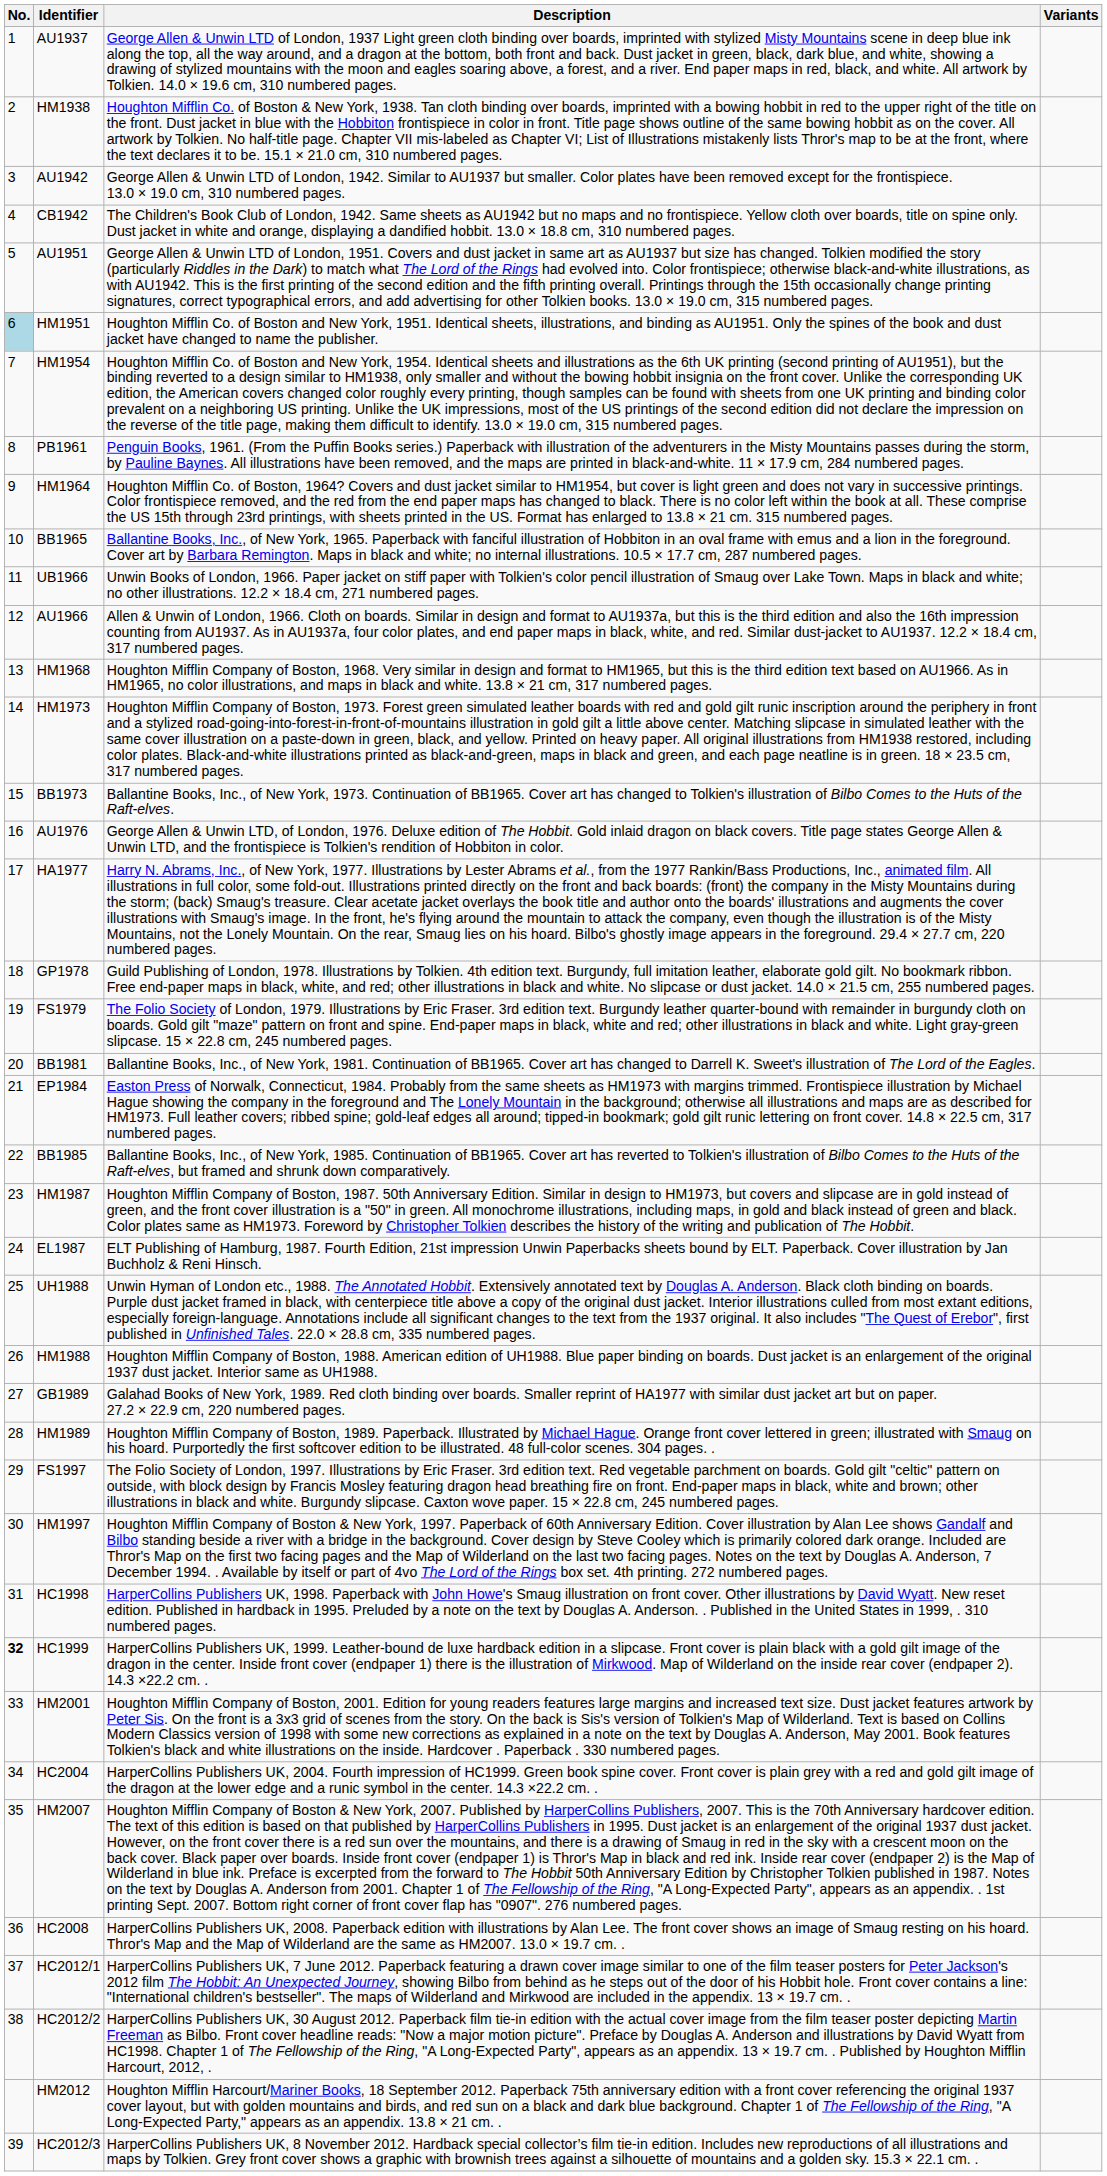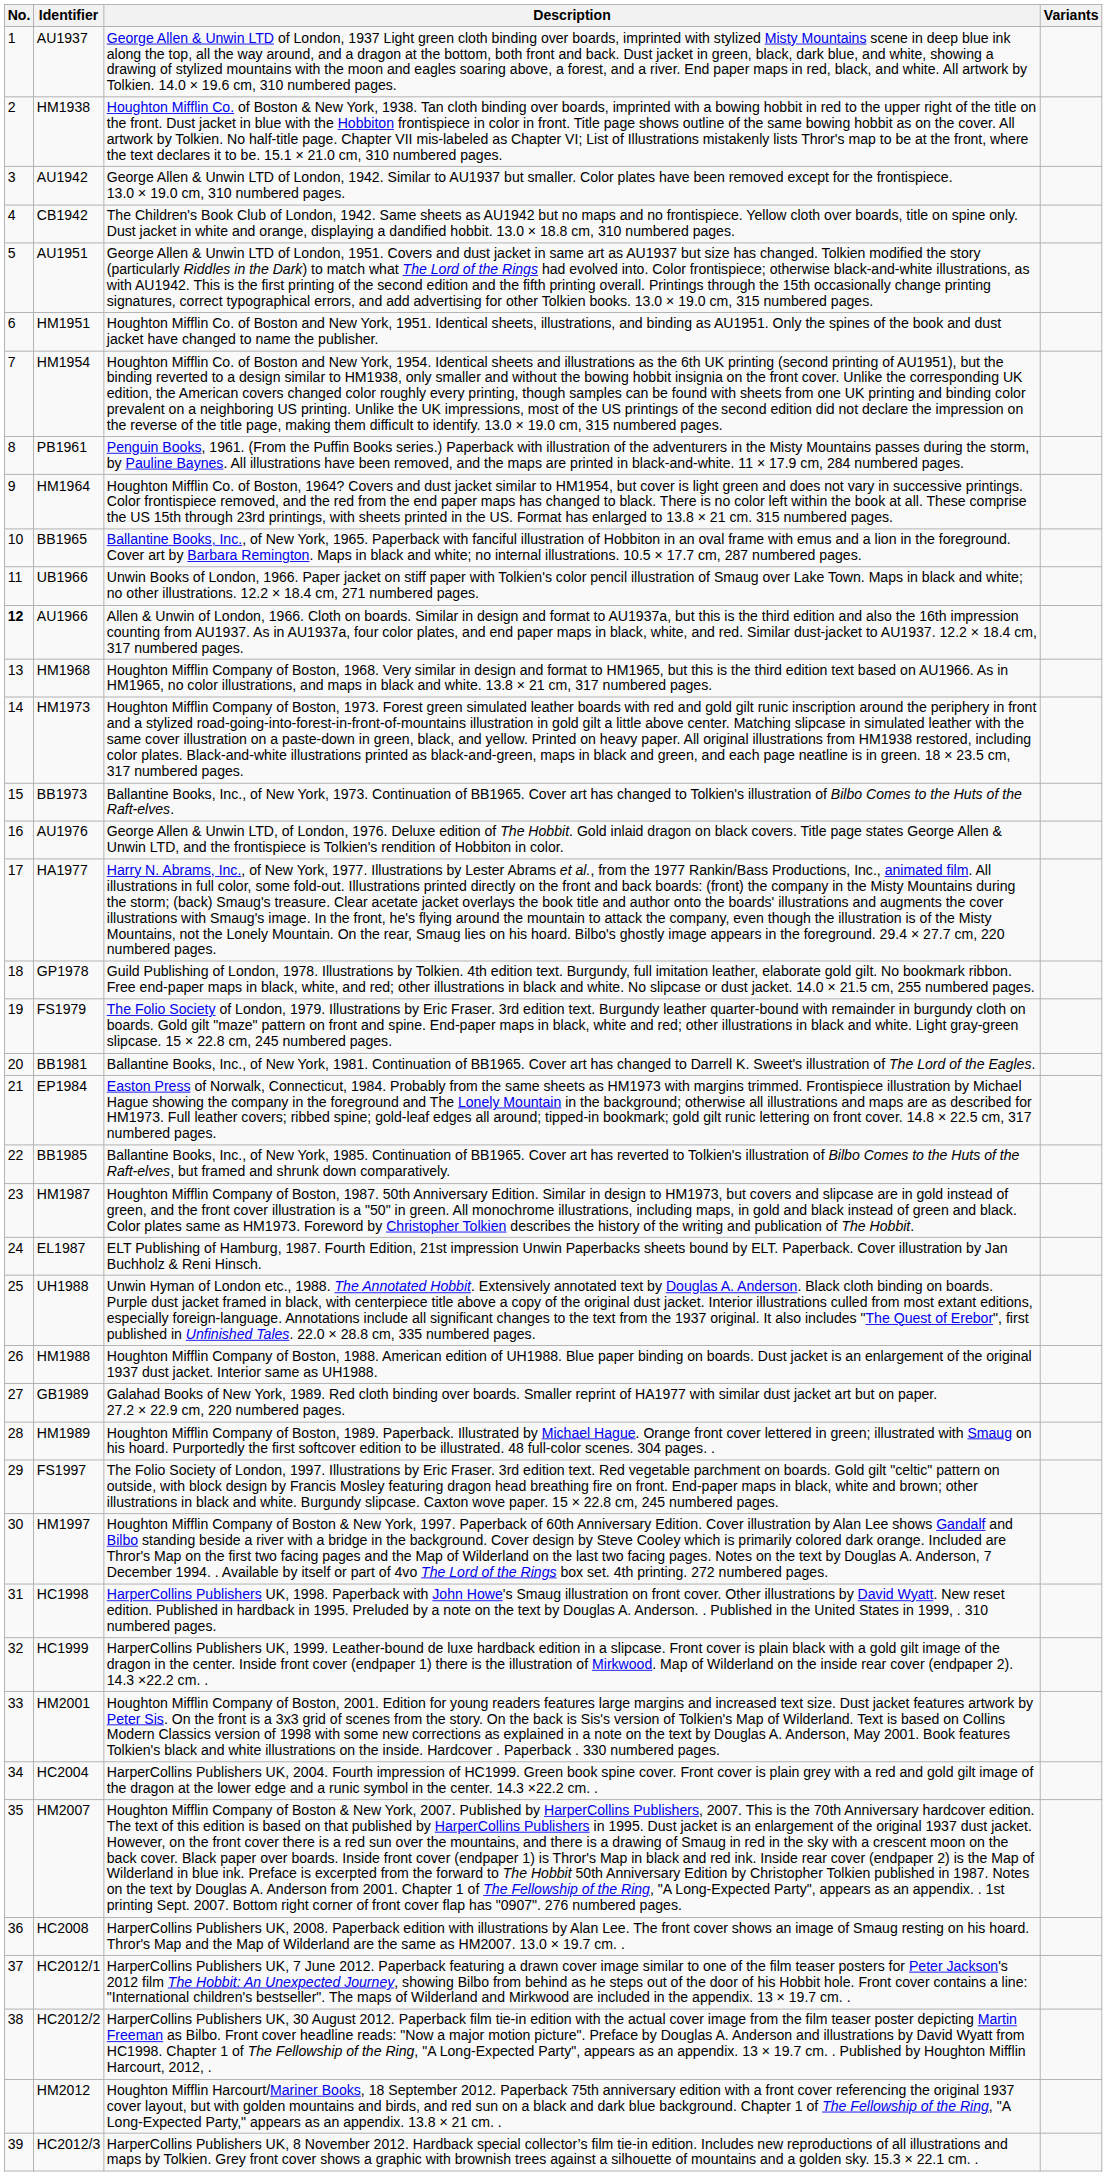(12, 323) lightblue background -> (12, 323) no background
(16, 616) normal -> (16, 616) bold
(16, 1648) bold -> (16, 1648) normal
